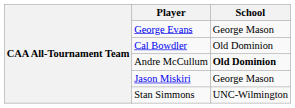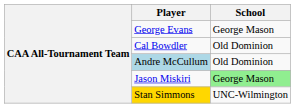(171, 62) no background -> (171, 62) lightblue background
(244, 62) bold -> (243, 62) normal
(243, 78) no background -> (243, 78) lightgreen background
(164, 95) no background -> (164, 95) gold background
